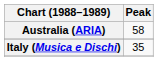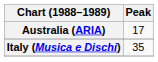(138, 30) 58 -> (138, 30) 17
